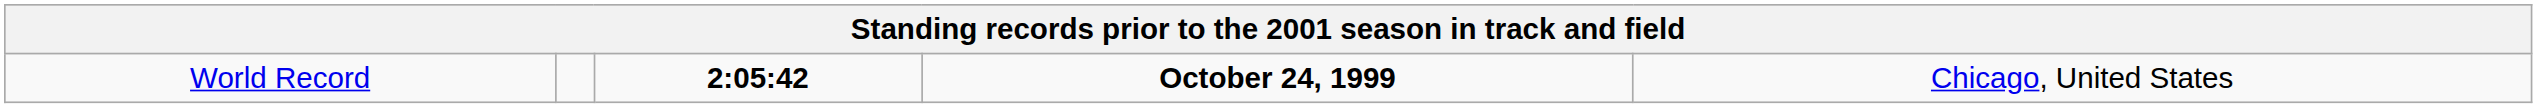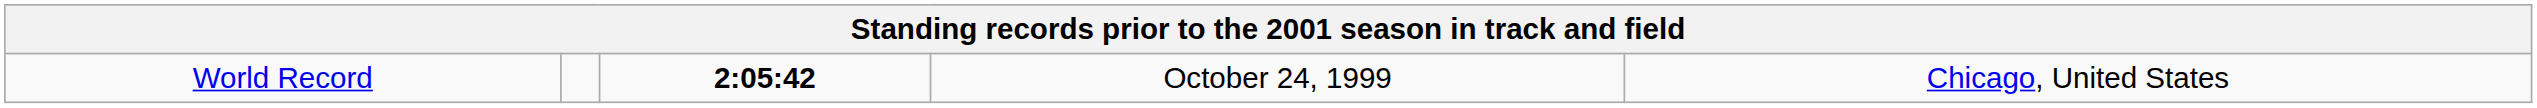(1277, 77) bold -> (1278, 77) normal
